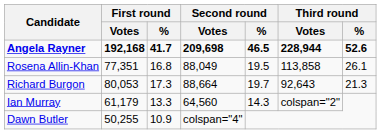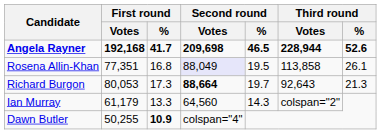(200, 66) no background -> (200, 66) lavender background
(200, 84) normal -> (200, 84) bold
(161, 119) normal -> (161, 119) bold
